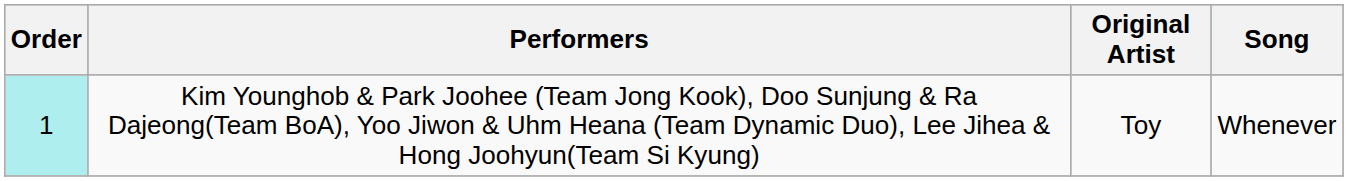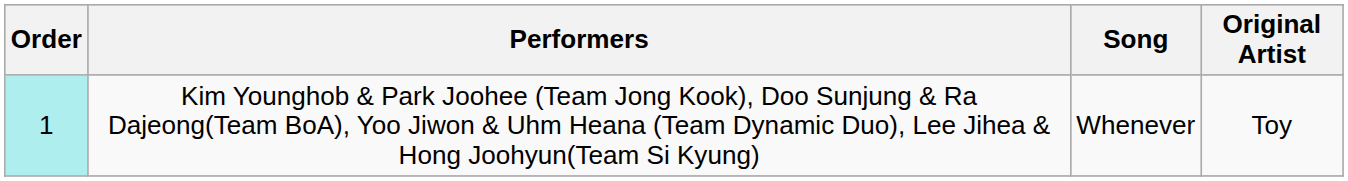columns swapped: (1277, 39) <-> (1141, 39)
